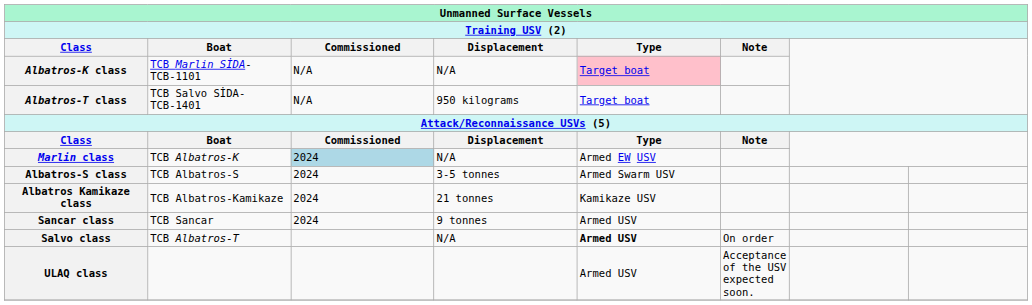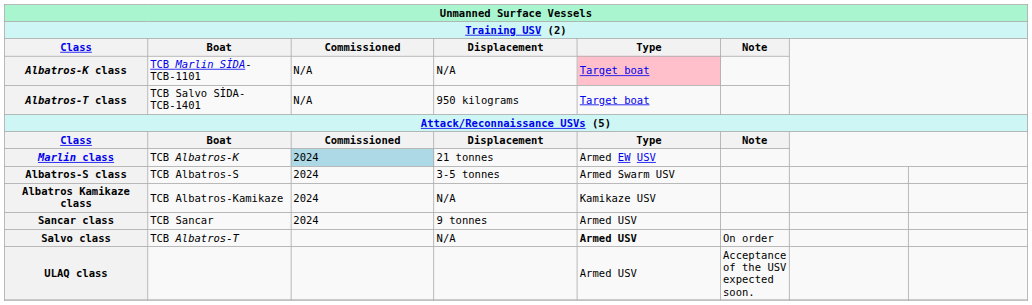(446, 157) N/A -> (465, 157) 21 tonnes
(465, 198) 21 tonnes -> (446, 198) N/A
